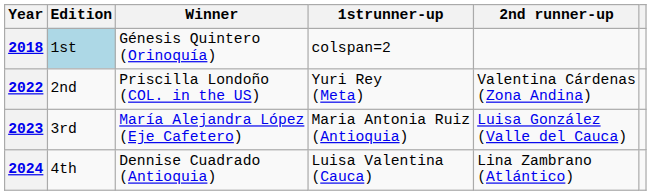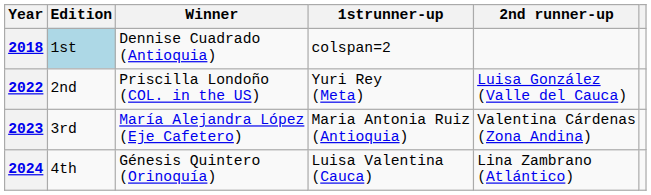(190, 49) Génesis Quintero (Orinoquía) -> (190, 49) Dennise Cuadrado (Antioquia)
(557, 89) Valentina Cárdenas (Zona Andina) -> (552, 89) Luisa González (Valle del Cauca)
(552, 130) Luisa González (Valle del Cauca) -> (557, 130) Valentina Cárdenas (Zona Andina)
(190, 170) Dennise Cuadrado (Antioquia) -> (190, 170) Génesis Quintero (Orinoquía)
